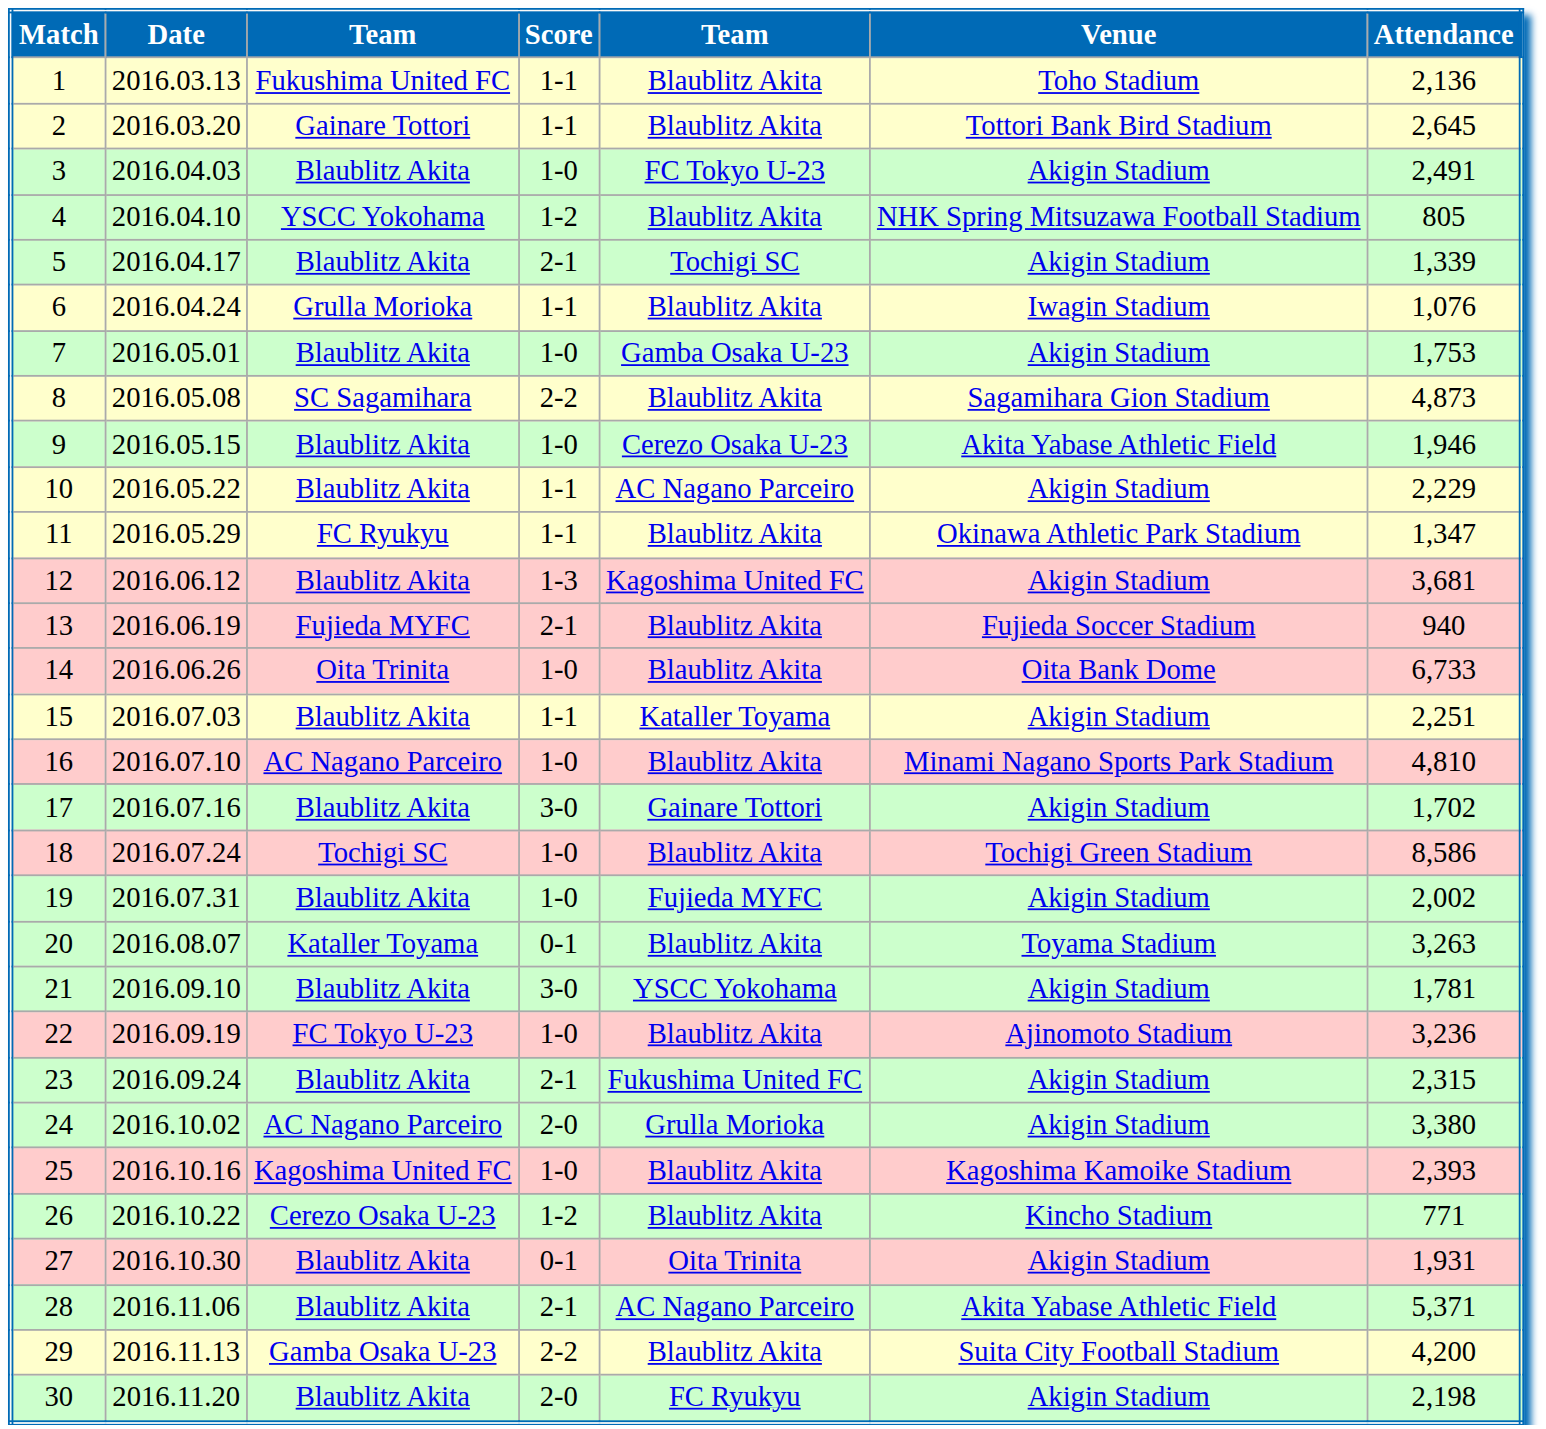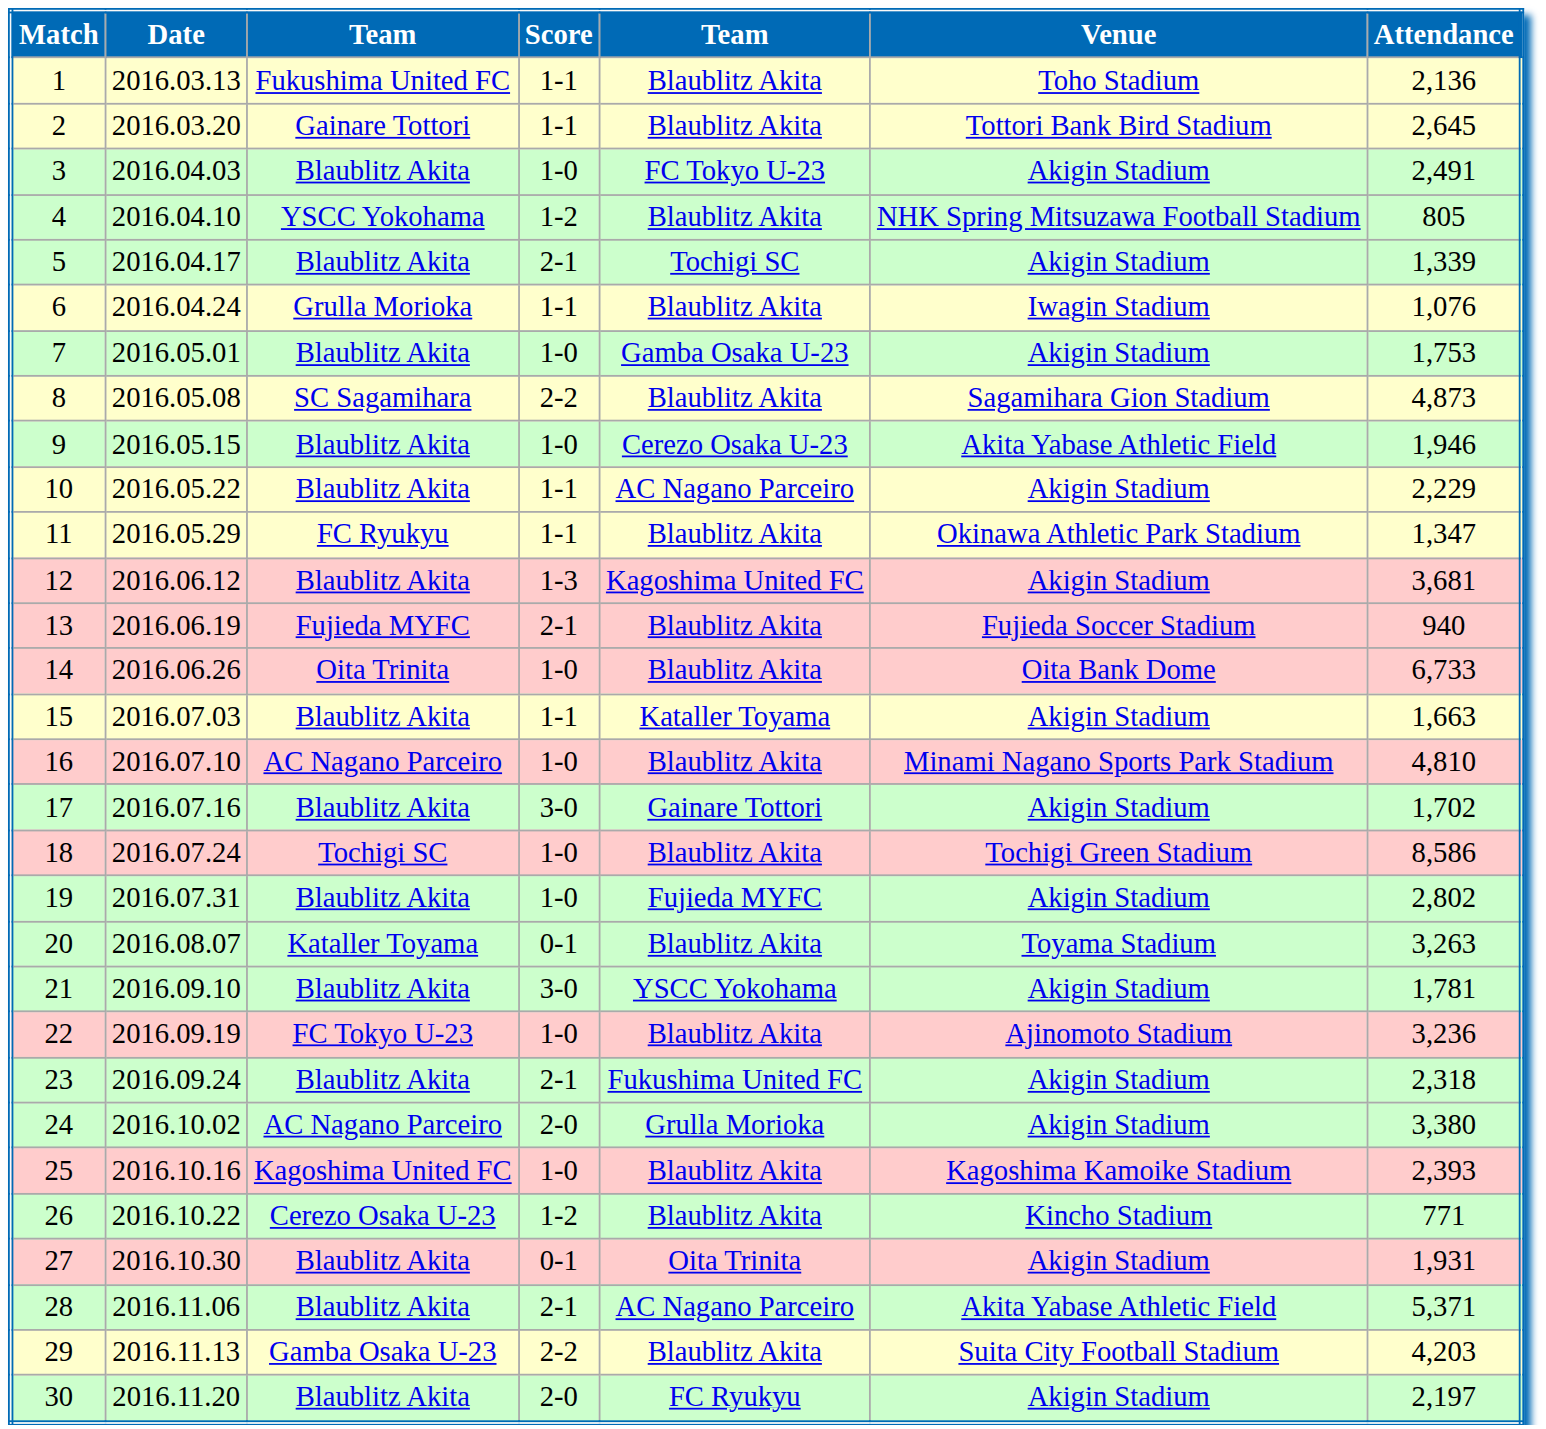(1444, 716) 2,251 -> (1444, 716) 1,663
(1444, 897) 2,002 -> (1444, 897) 2,802
(1444, 1079) 2,315 -> (1444, 1079) 2,318
(1444, 1352) 4,200 -> (1444, 1352) 4,203
(1444, 1397) 2,198 -> (1444, 1397) 2,197
